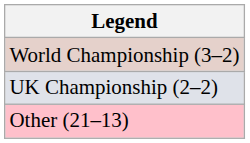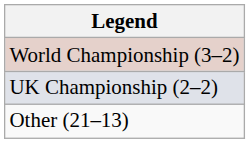(69, 120) pink background -> (69, 120) no background
